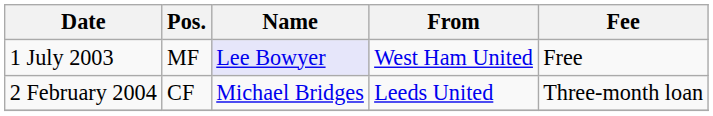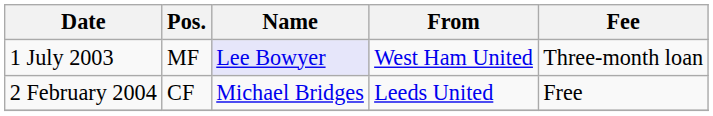(563, 57) Free -> (623, 57) Three-month loan
(623, 92) Three-month loan -> (563, 92) Free
